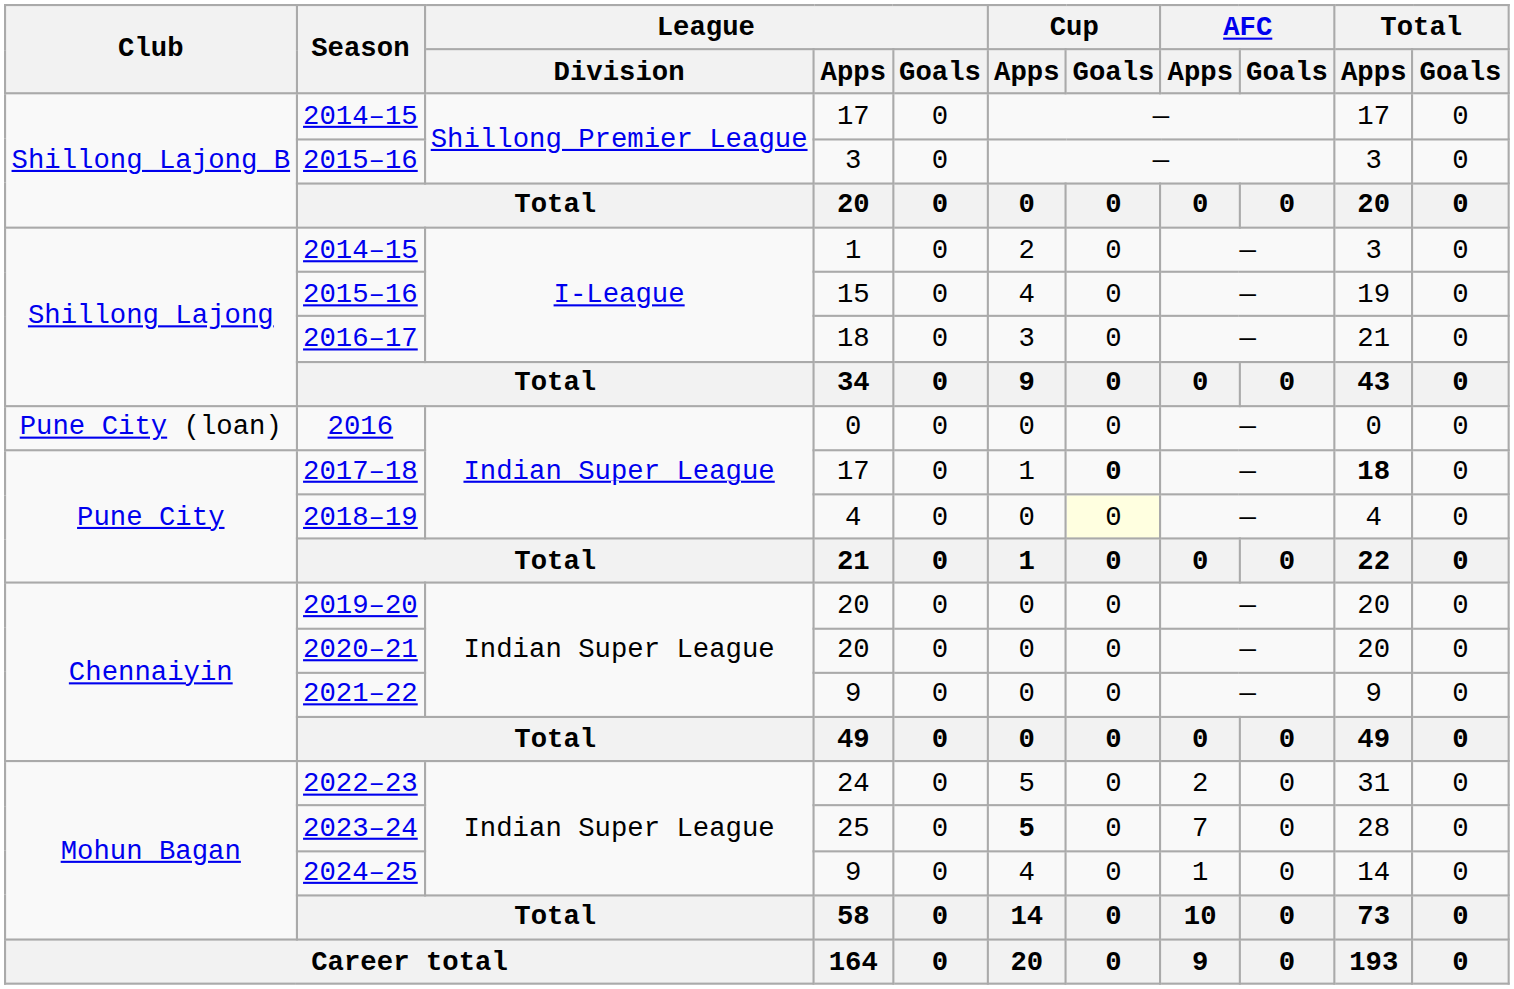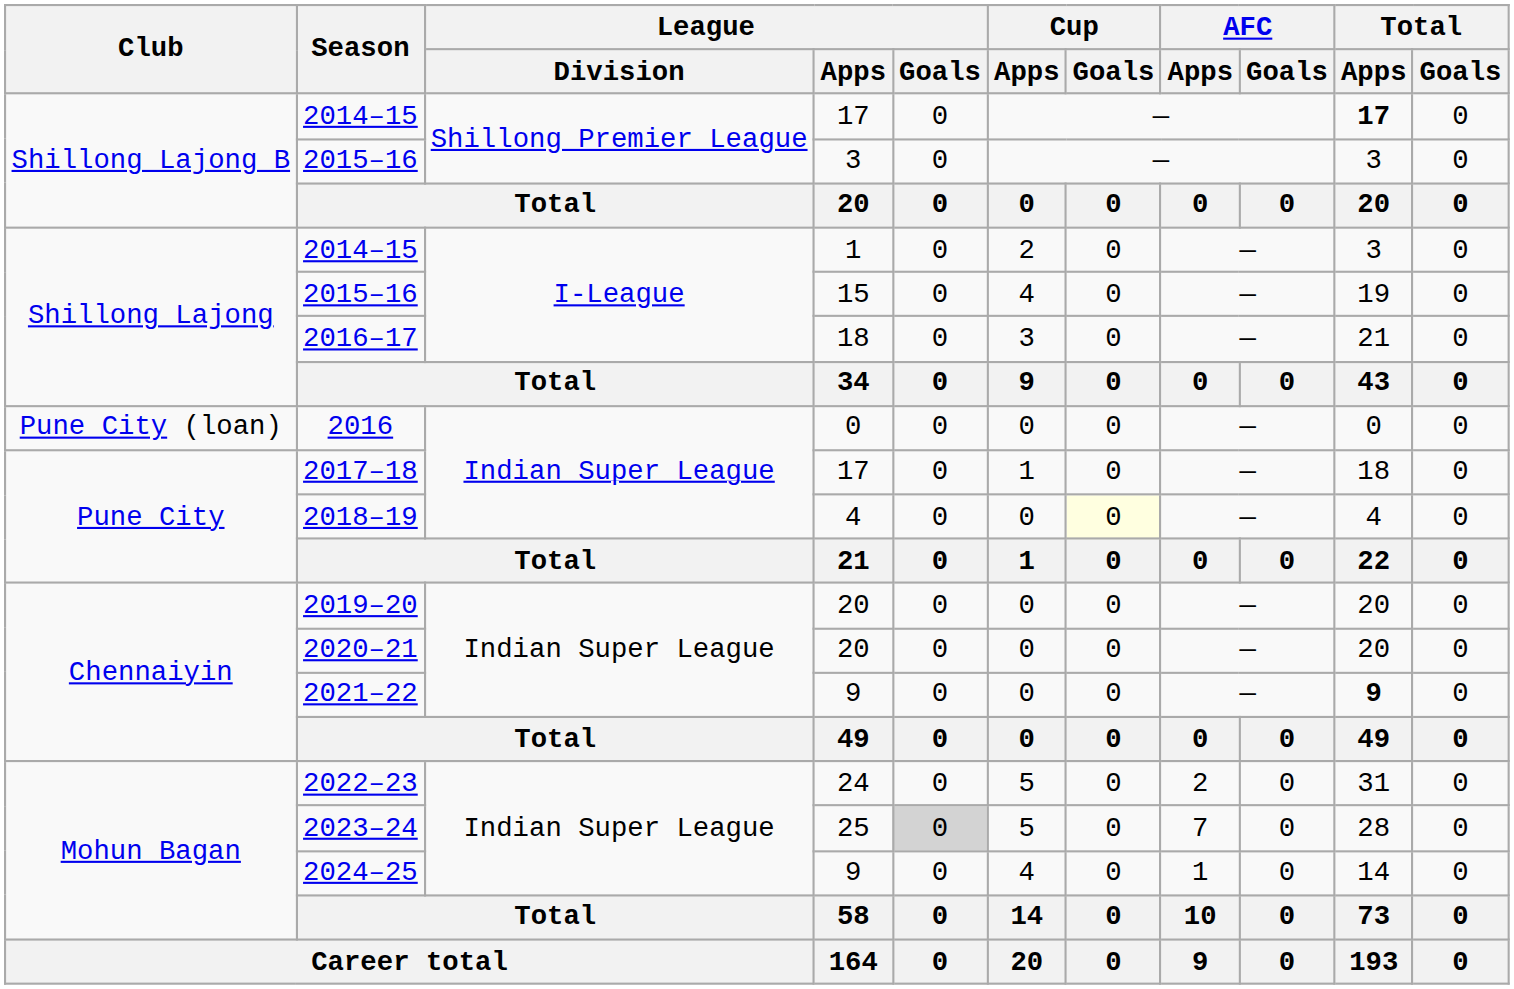(1374, 116) normal -> (1374, 116) bold
(1114, 472) bold -> (1114, 472) normal
(1374, 472) bold -> (1374, 472) normal
(1374, 695) normal -> (1374, 695) bold
(940, 828) no background -> (940, 828) lightgrey background
(1027, 828) bold -> (1027, 828) normal
